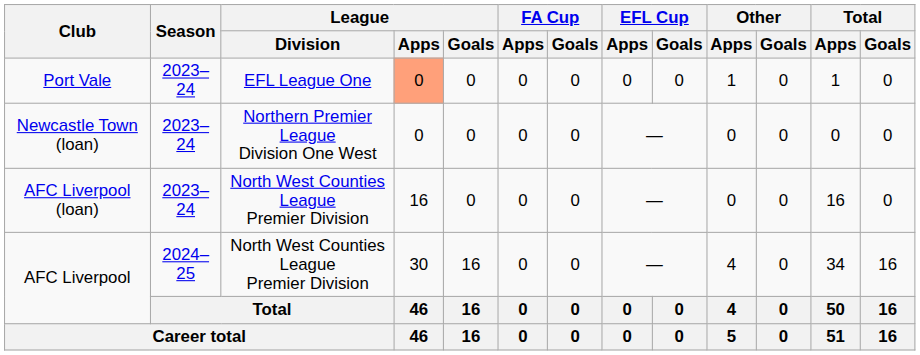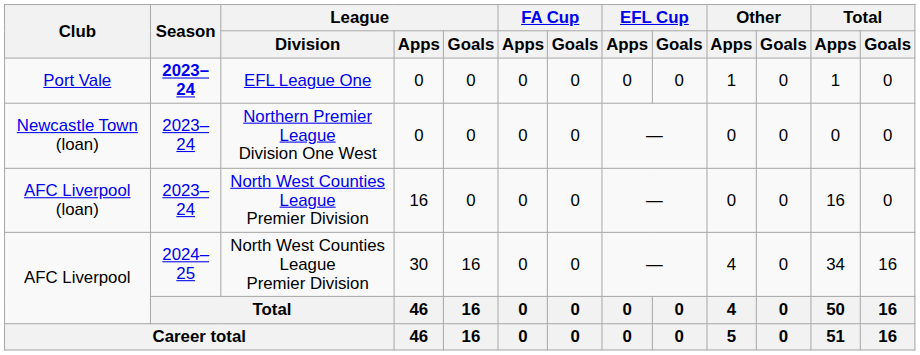(186, 80) normal -> (186, 80) bold
(419, 80) lightsalmon background -> (419, 80) no background
